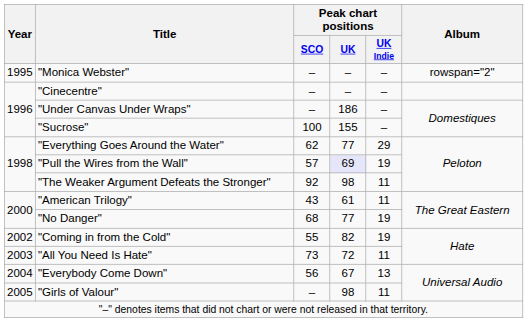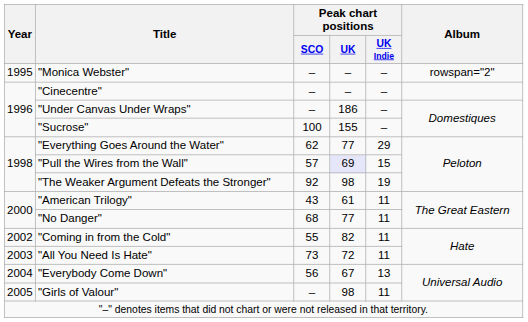(384, 164) 19 -> (384, 164) 15
(384, 182) 11 -> (384, 182) 19
(384, 218) 19 -> (384, 218) 11
(384, 237) 19 -> (384, 237) 11
